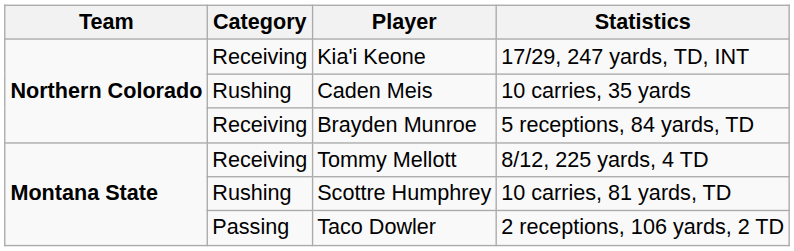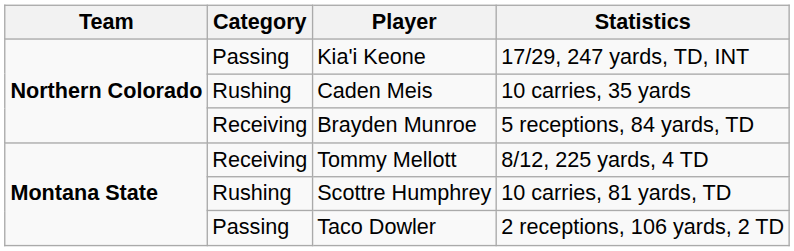(260, 56) Receiving -> (251, 56) Passing
